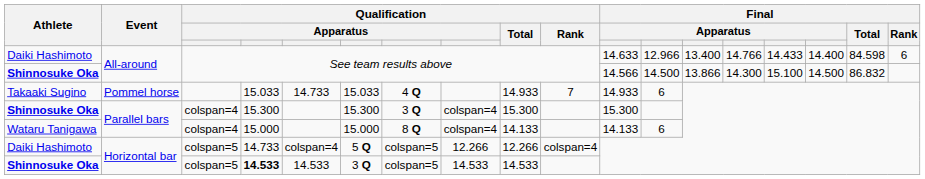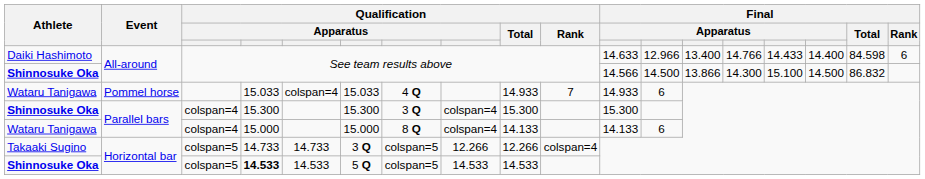(47, 92) Takaaki Sugino -> (52, 92) Wataru Tanigawa
(311, 92) 14.733 -> (311, 92) colspan=4
(50, 147) Daiki Hashimoto -> (47, 147) Takaaki Sugino
(311, 147) colspan=4 -> (311, 147) 14.733
(361, 147) 5 Q -> (361, 147) 3 Q
(361, 166) 3 Q -> (361, 166) 5 Q
